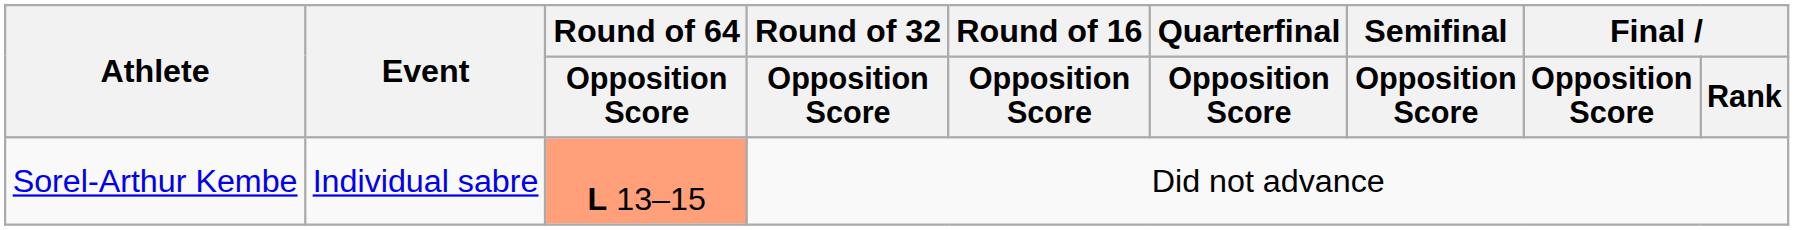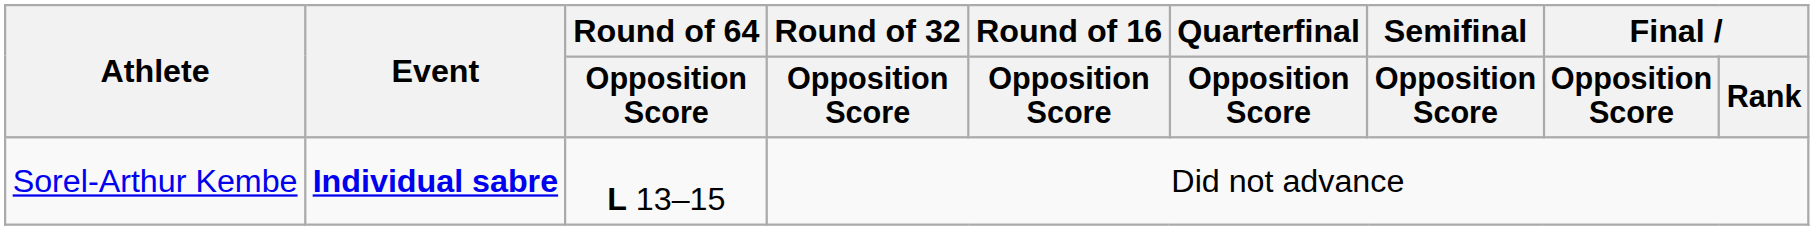(426, 182) normal -> (435, 182) bold
(647, 199) lightsalmon background -> (666, 199) no background
